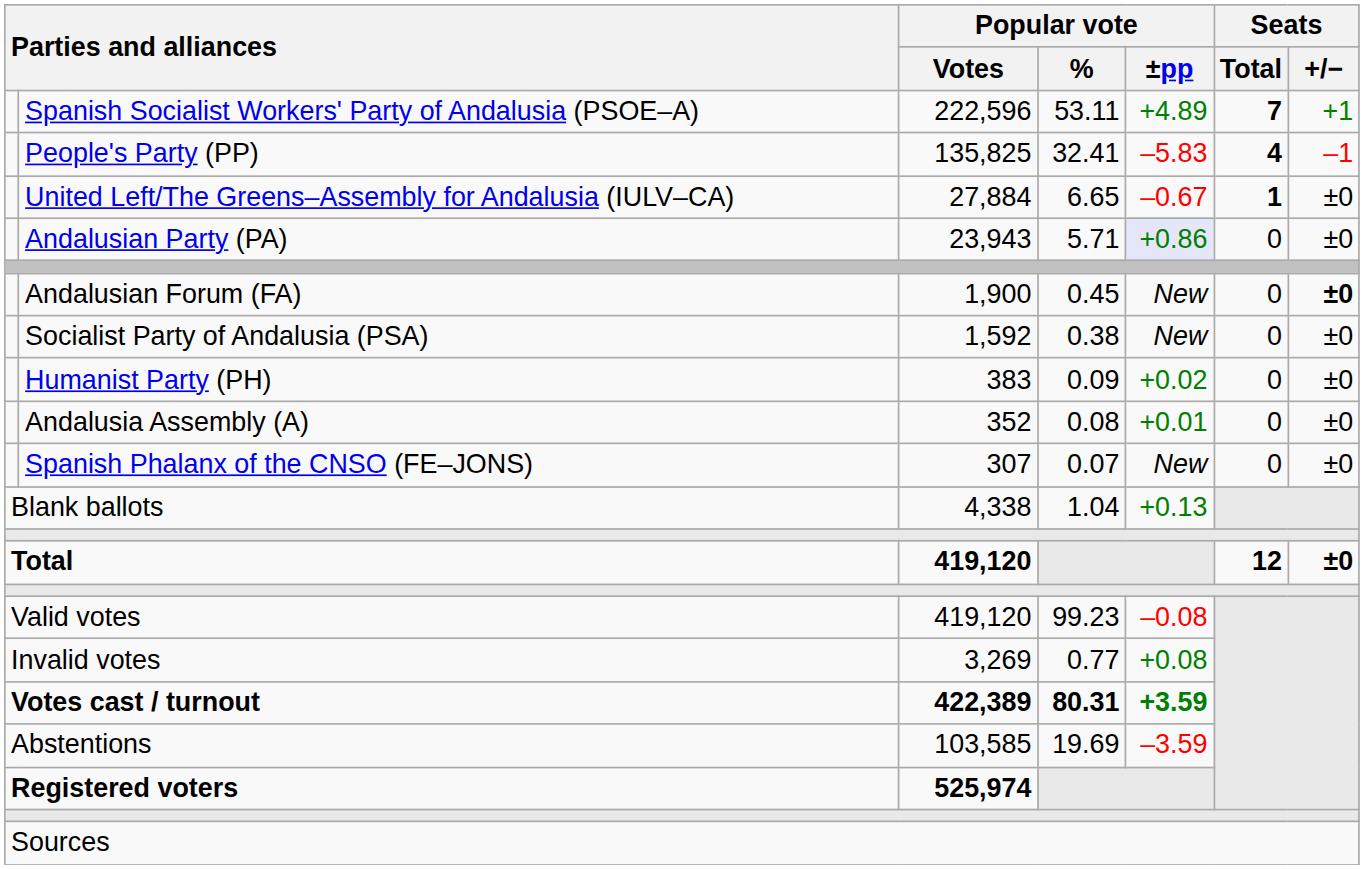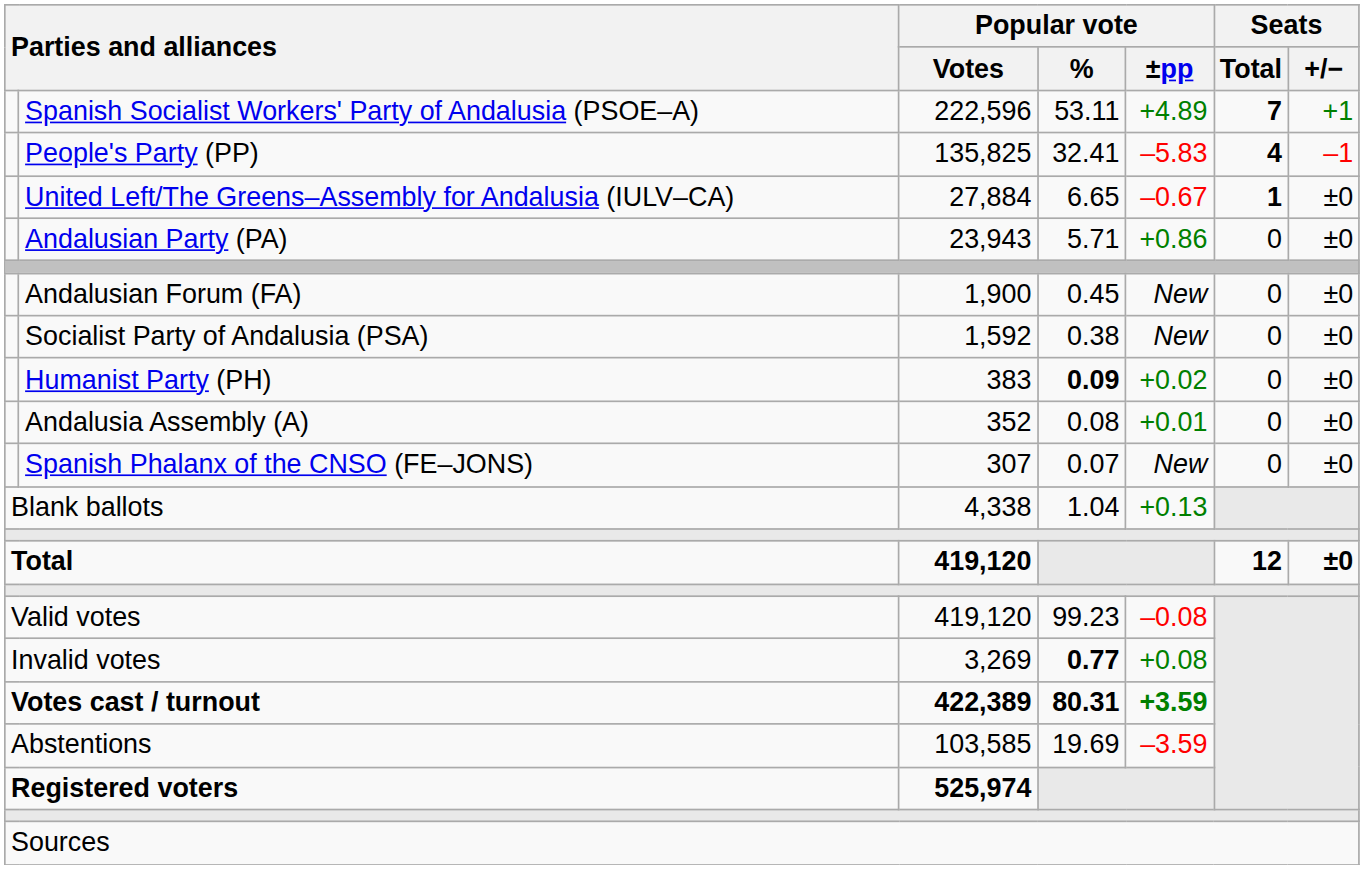(1173, 238) lavender background -> (1173, 238) no background
(1338, 293) bold -> (1338, 293) normal
(1093, 379) normal -> (1093, 379) bold
(1093, 659) normal -> (1093, 659) bold
